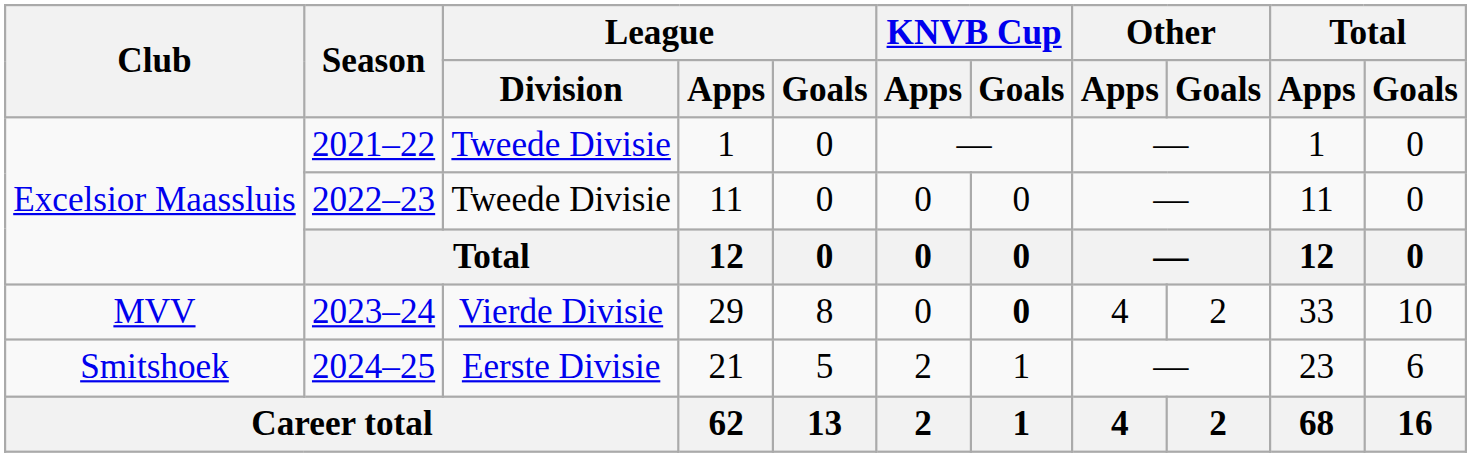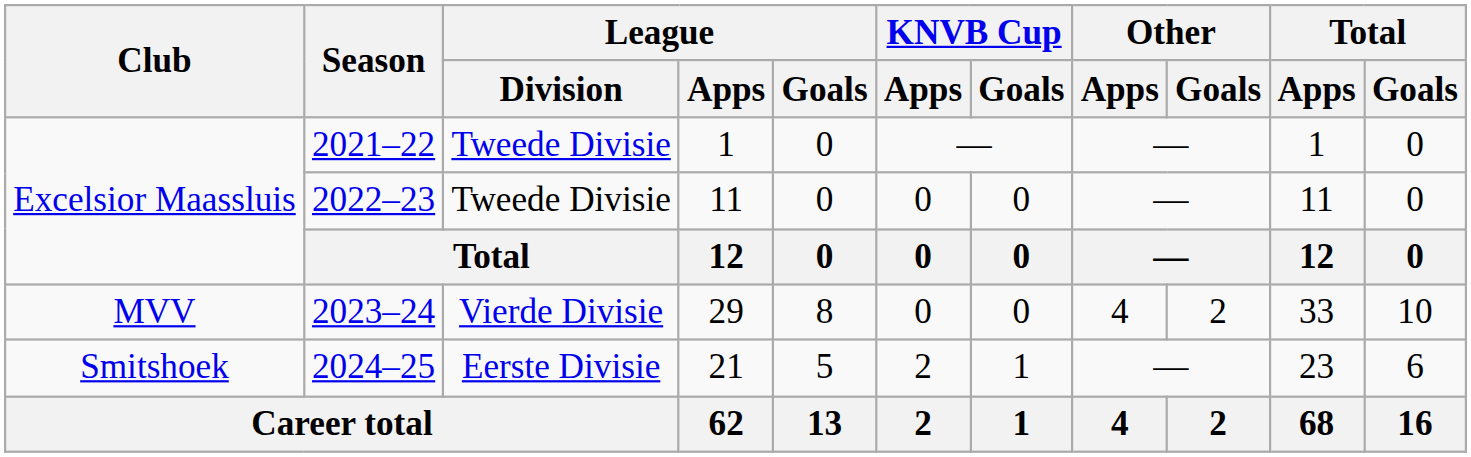(1021, 311) bold -> (1021, 311) normal
